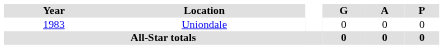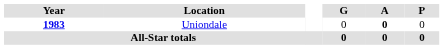(54, 24) normal -> (54, 24) bold
(385, 24) normal -> (385, 24) bold
